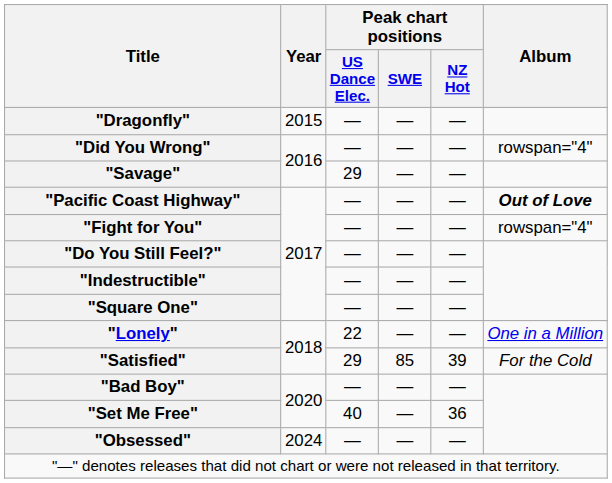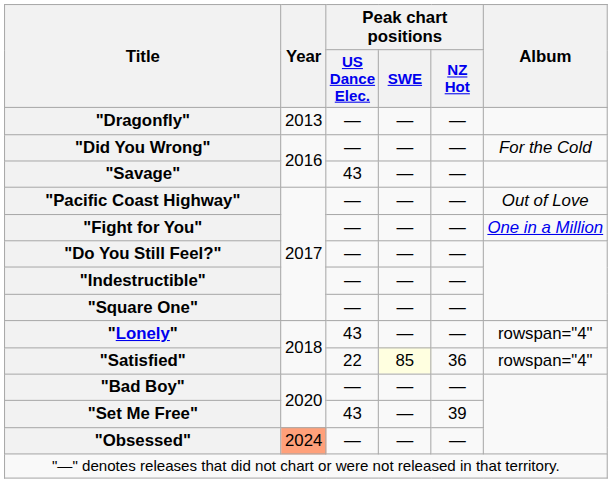(304, 120) 2015 -> (304, 120) 2013
(545, 147) rowspan="4" -> (545, 147) For the Cold
(352, 174) 29 -> (352, 174) 43
(545, 200) bold -> (545, 200) normal
(545, 227) rowspan="4" -> (545, 227) One in a Million
(352, 334) 22 -> (352, 334) 43
(545, 334) One in a Million -> (545, 334) rowspan="4"
(352, 360) 29 -> (352, 360) 22
(405, 360) no background -> (405, 360) lightyellow background
(457, 360) 39 -> (457, 360) 36
(545, 360) For the Cold -> (545, 360) rowspan="4"
(352, 413) 40 -> (352, 413) 43
(457, 413) 36 -> (457, 413) 39
(304, 440) no background -> (304, 440) lightsalmon background
